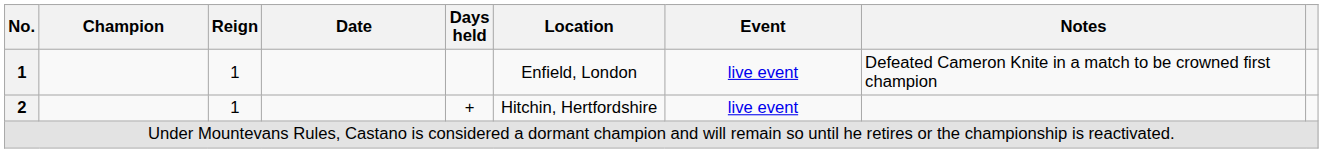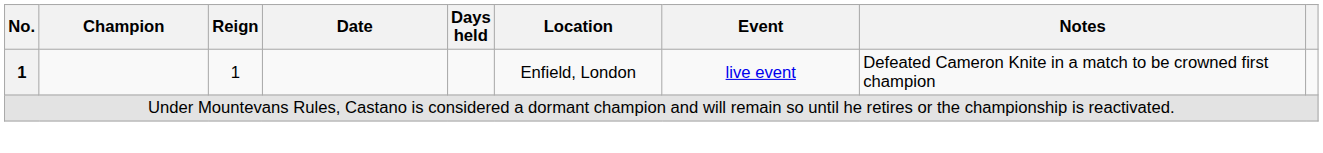- row: (22, 107)
